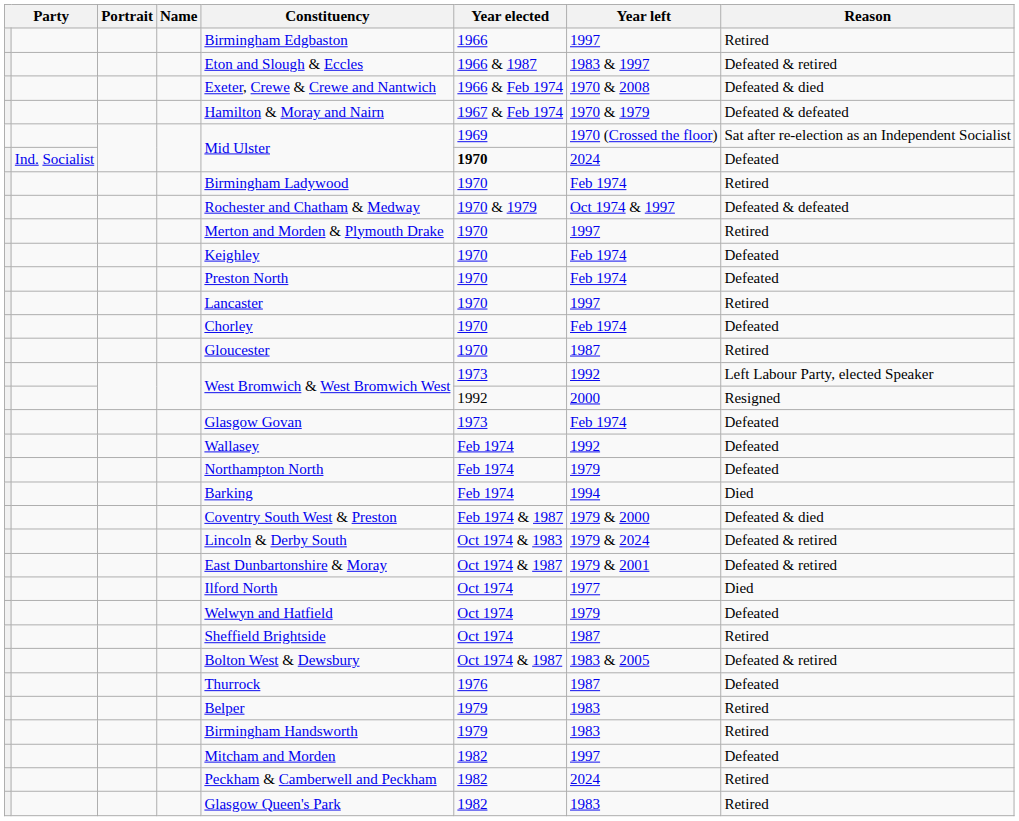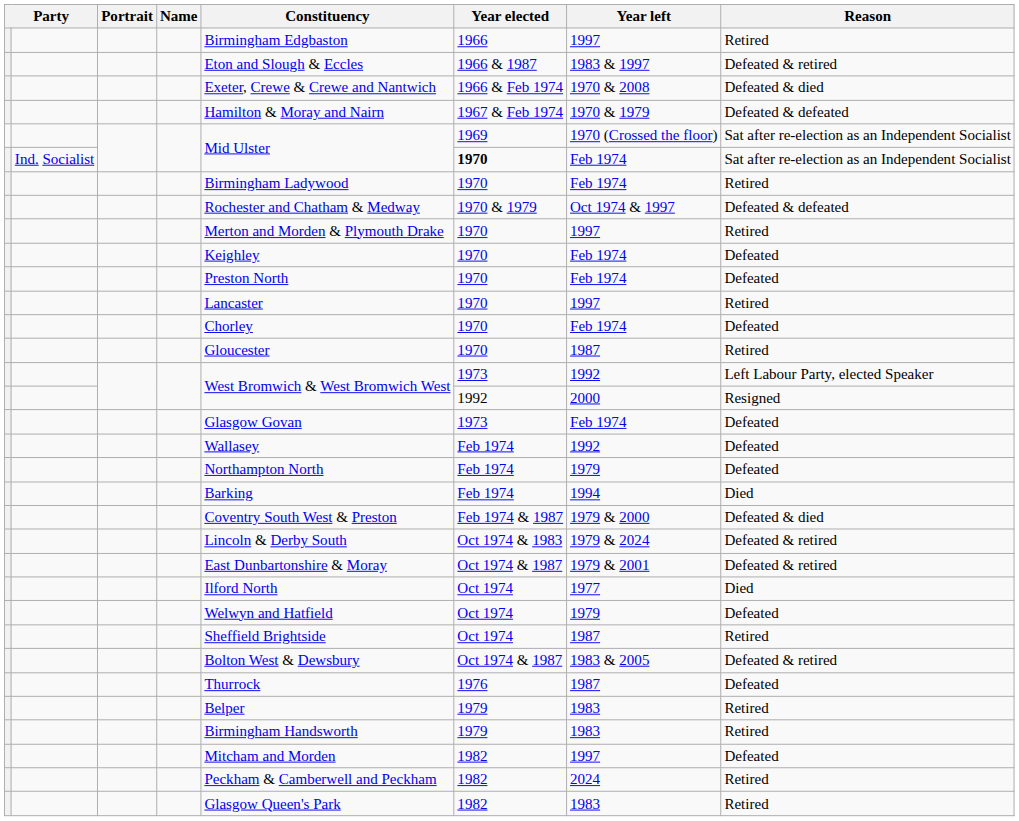(585, 159) 2024 -> (598, 159) Feb 1974
(752, 159) Defeated -> (868, 159) Sat after re-election as an Independent Socialist
